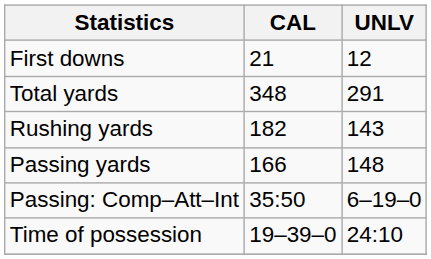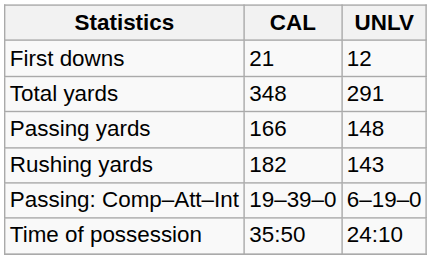rows swapped: (81, 129) <-> (80, 164)
(277, 200) 35:50 -> (293, 200) 19–39–0
(293, 235) 19–39–0 -> (277, 235) 35:50
